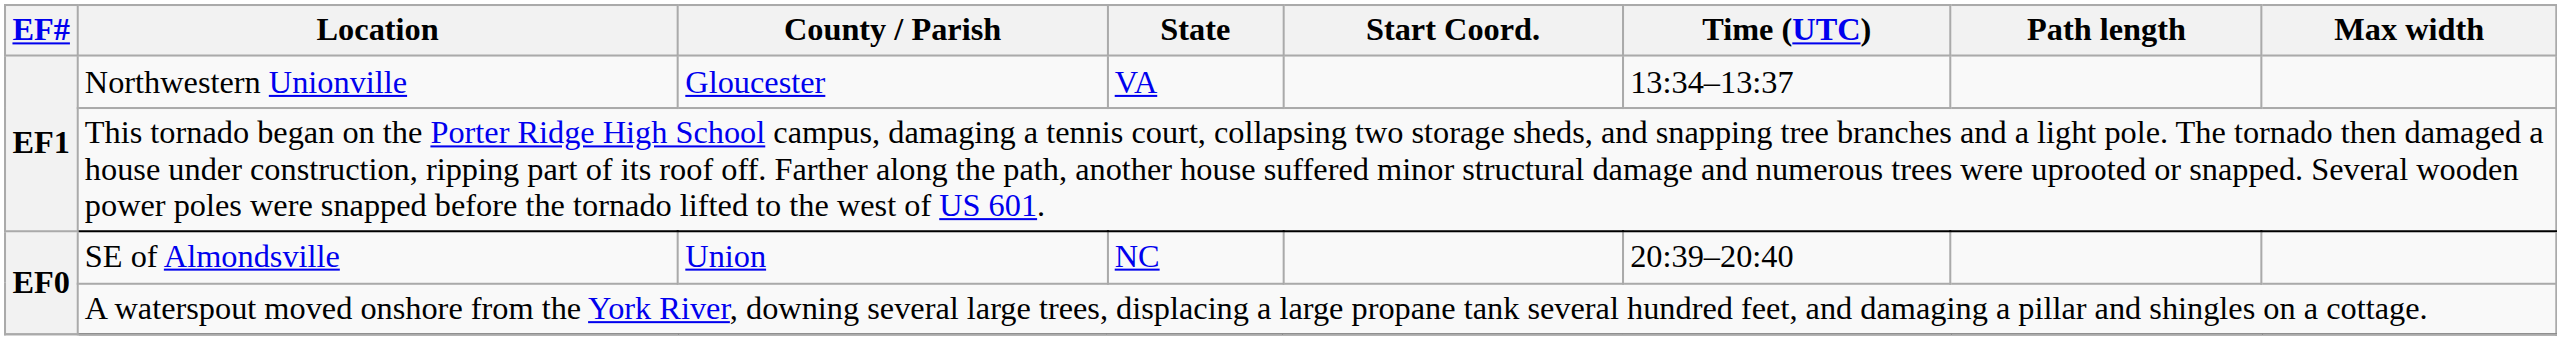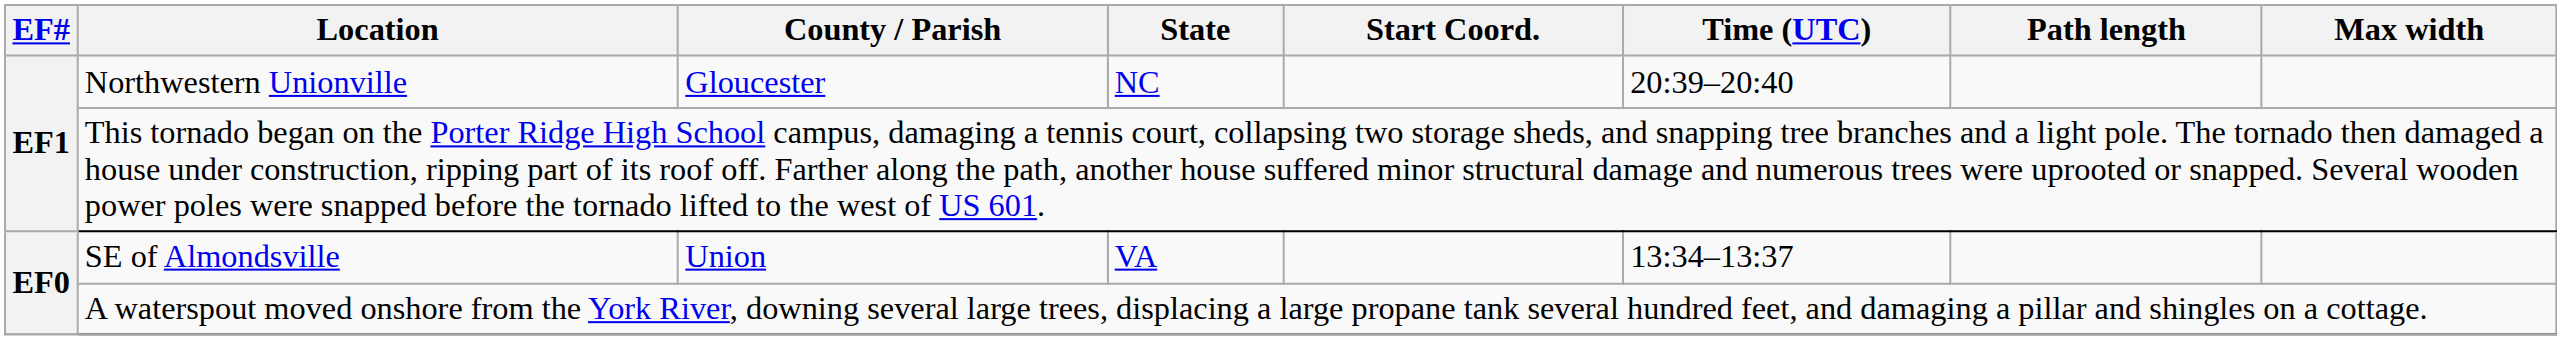(1136, 81) VA -> (1137, 81) NC
(1712, 81) 13:34–13:37 -> (1712, 81) 20:39–20:40
(1137, 256) NC -> (1136, 256) VA
(1712, 256) 20:39–20:40 -> (1712, 256) 13:34–13:37
